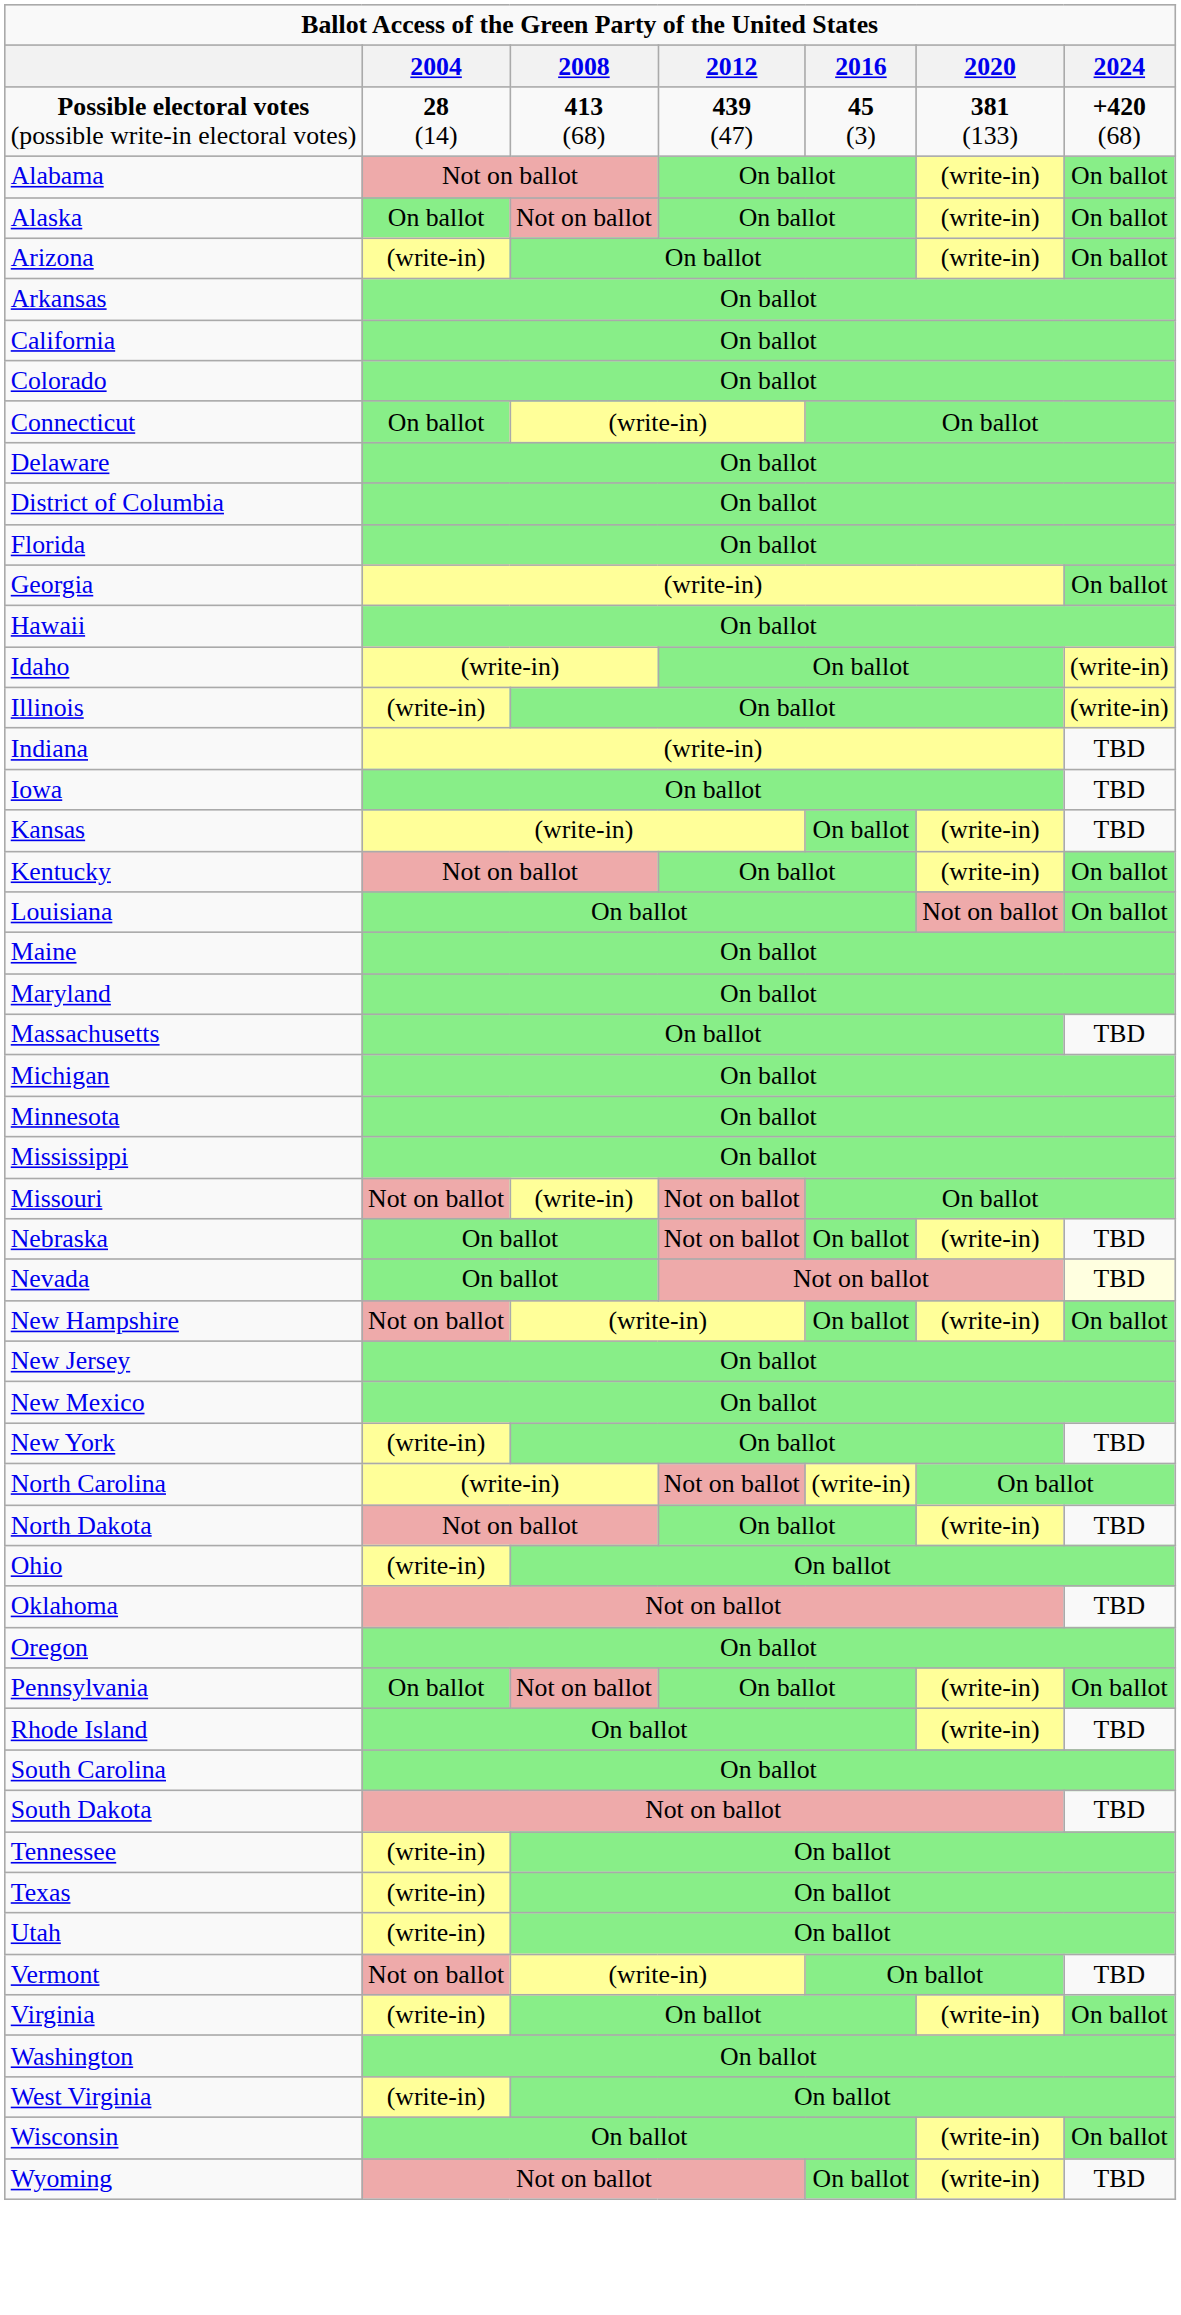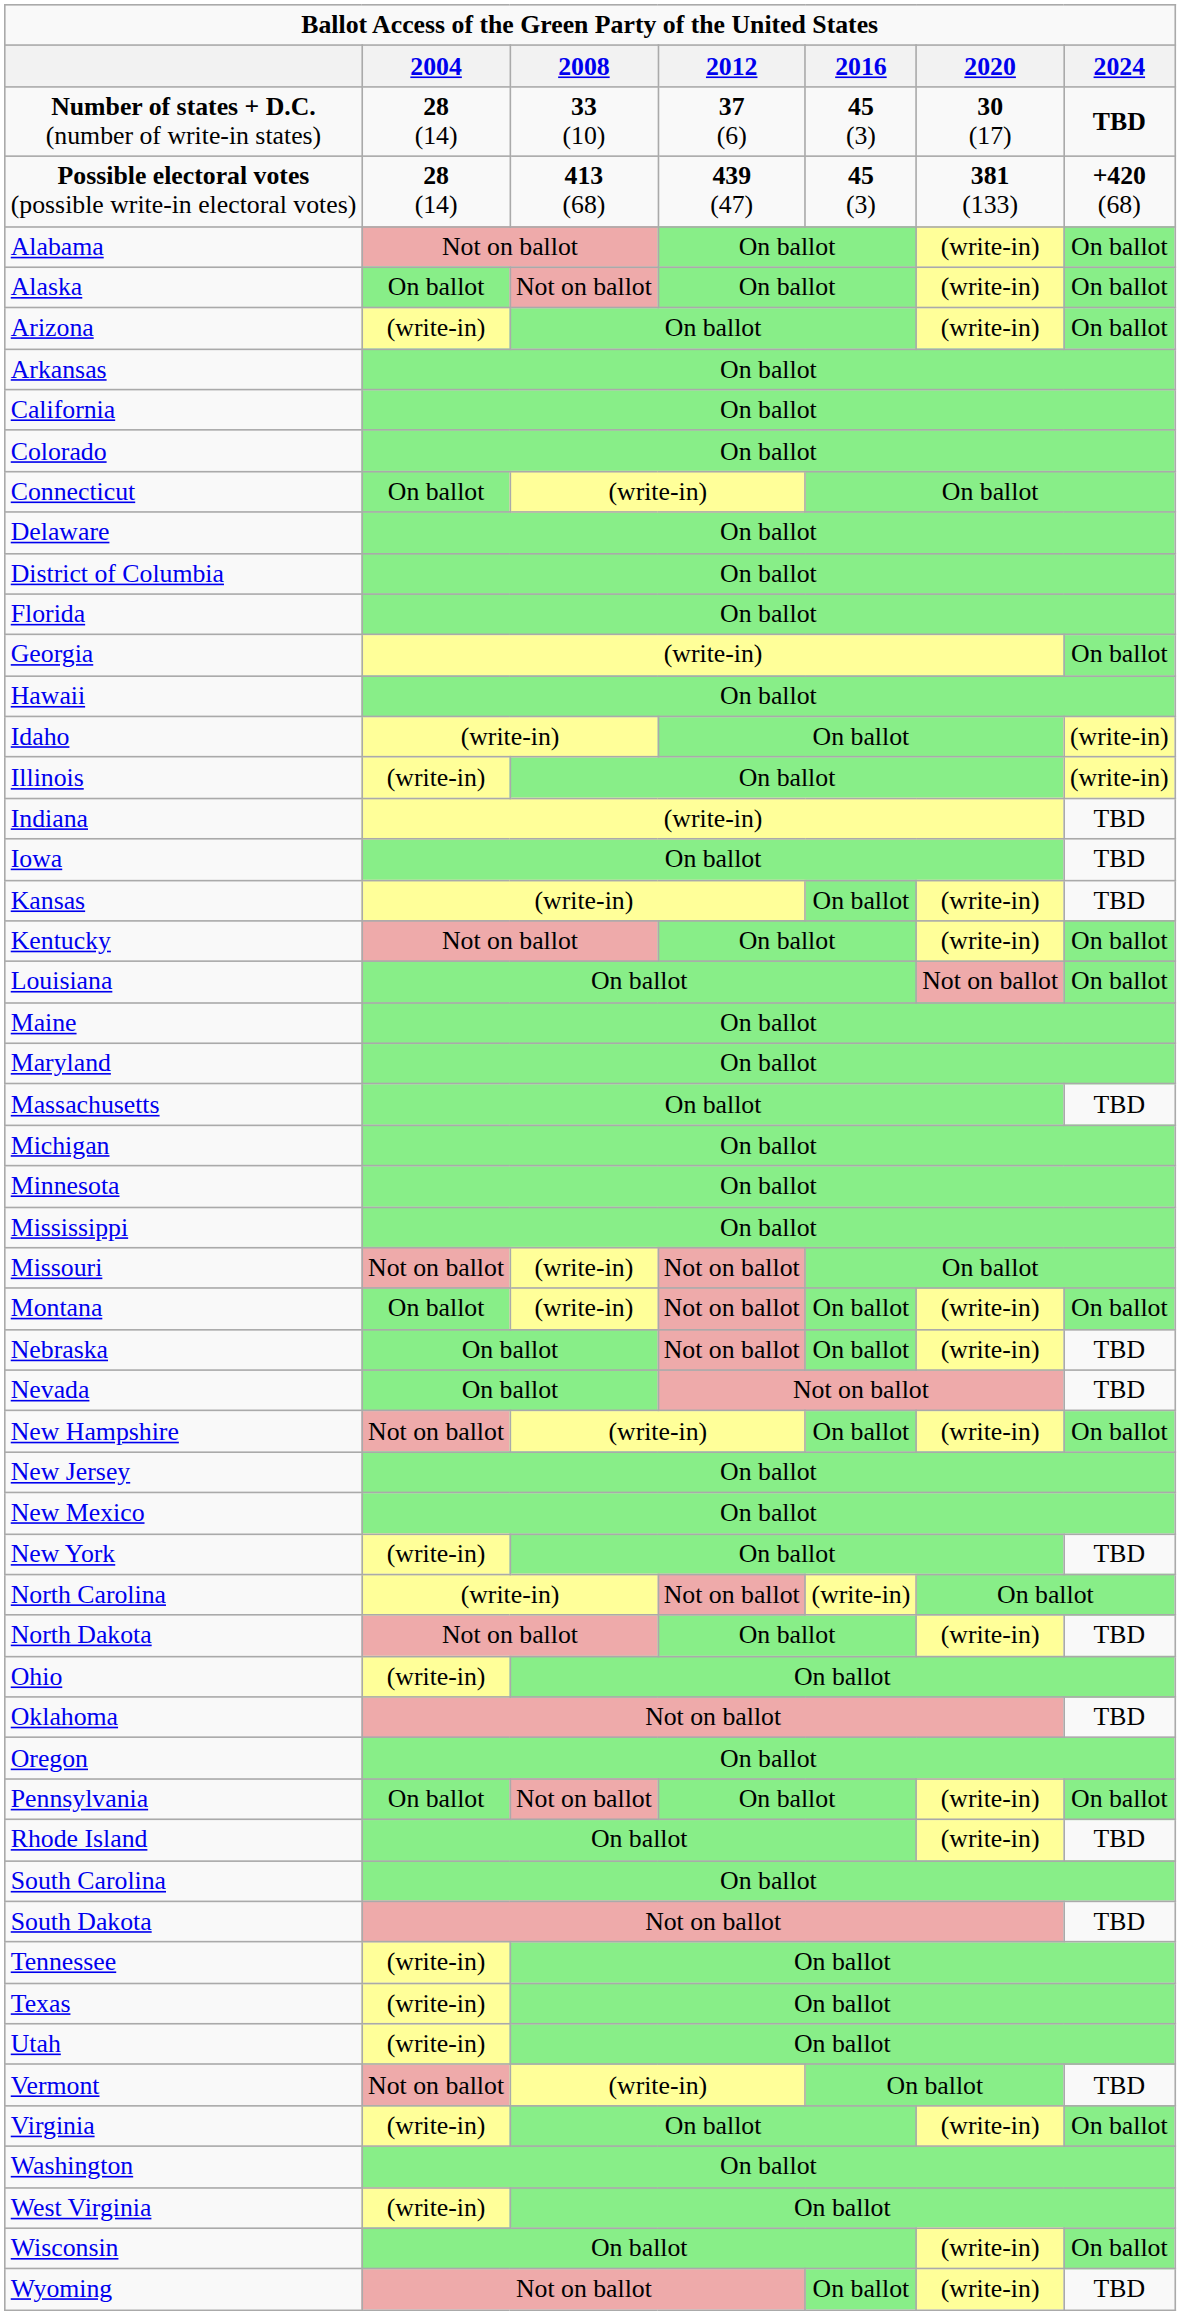+ row: (183, 121)
+ row: (57, 1308)
(1119, 1279) lightyellow background -> (1119, 1390) no background
